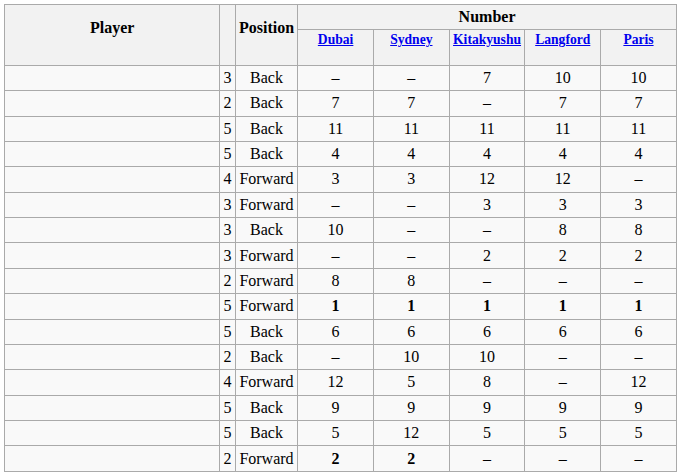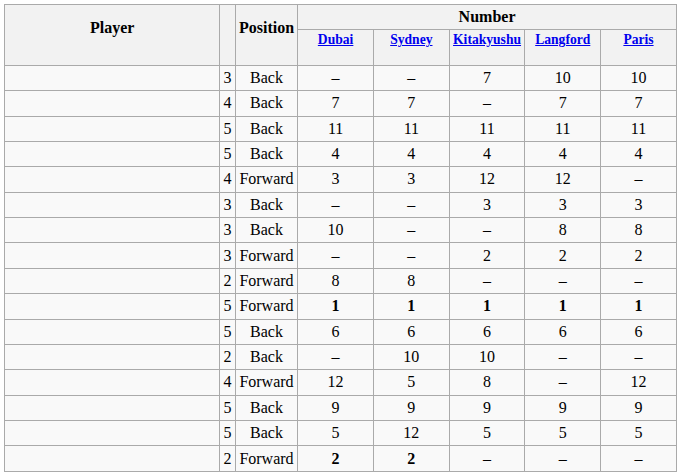(228, 103) 2 -> (228, 103) 4
(266, 204) Forward -> (266, 204) Back
